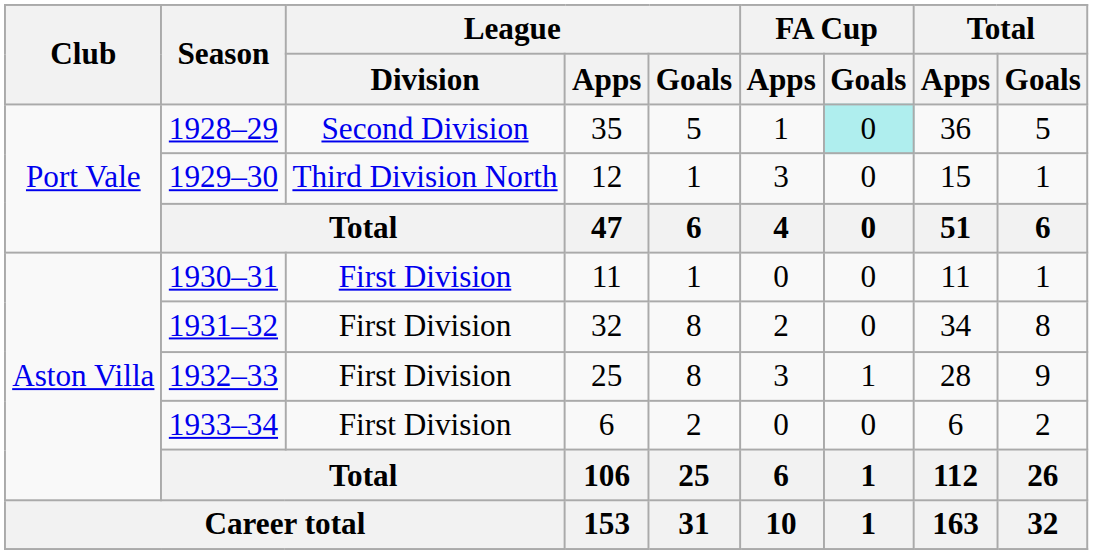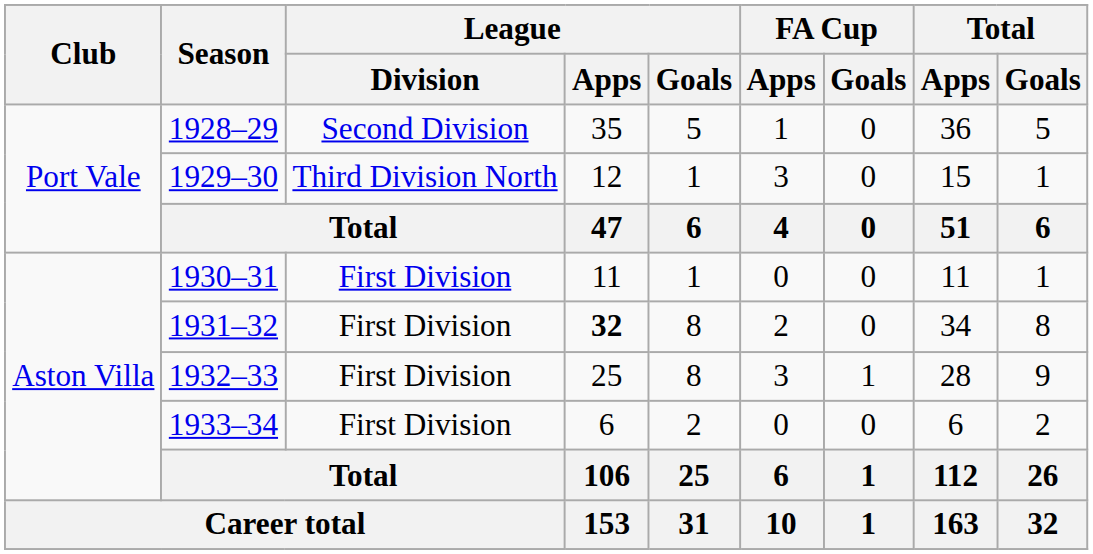(868, 128) paleturquoise background -> (868, 128) no background
(607, 326) normal -> (607, 326) bold
